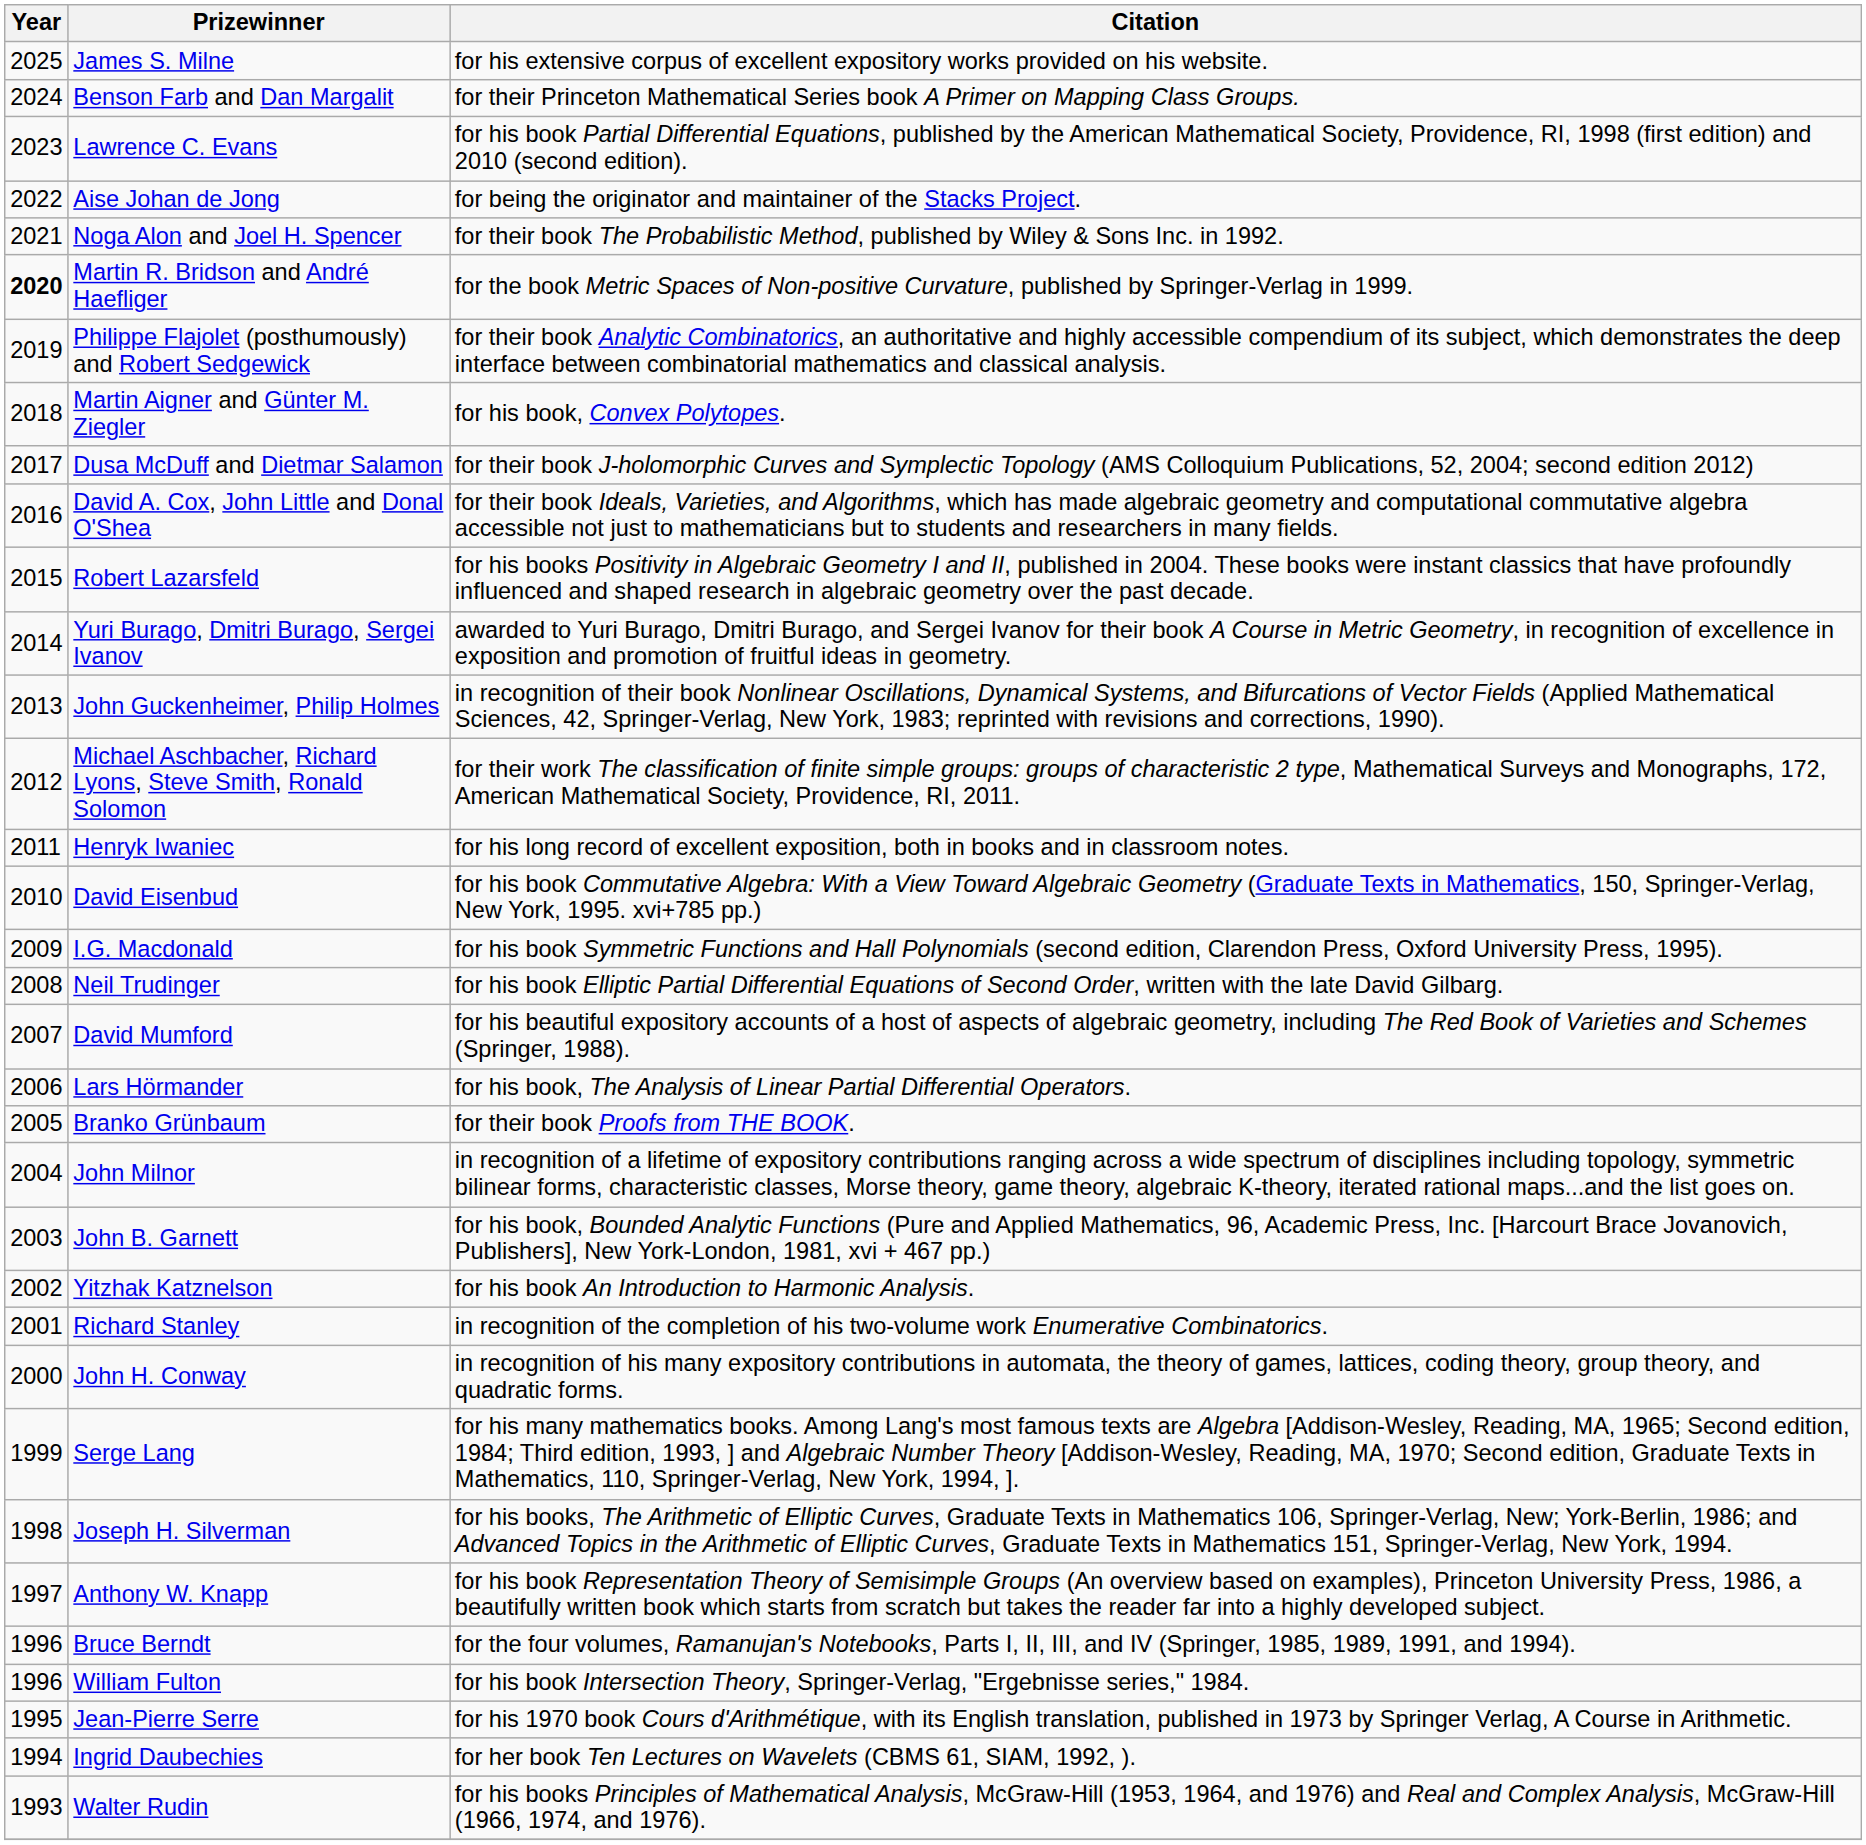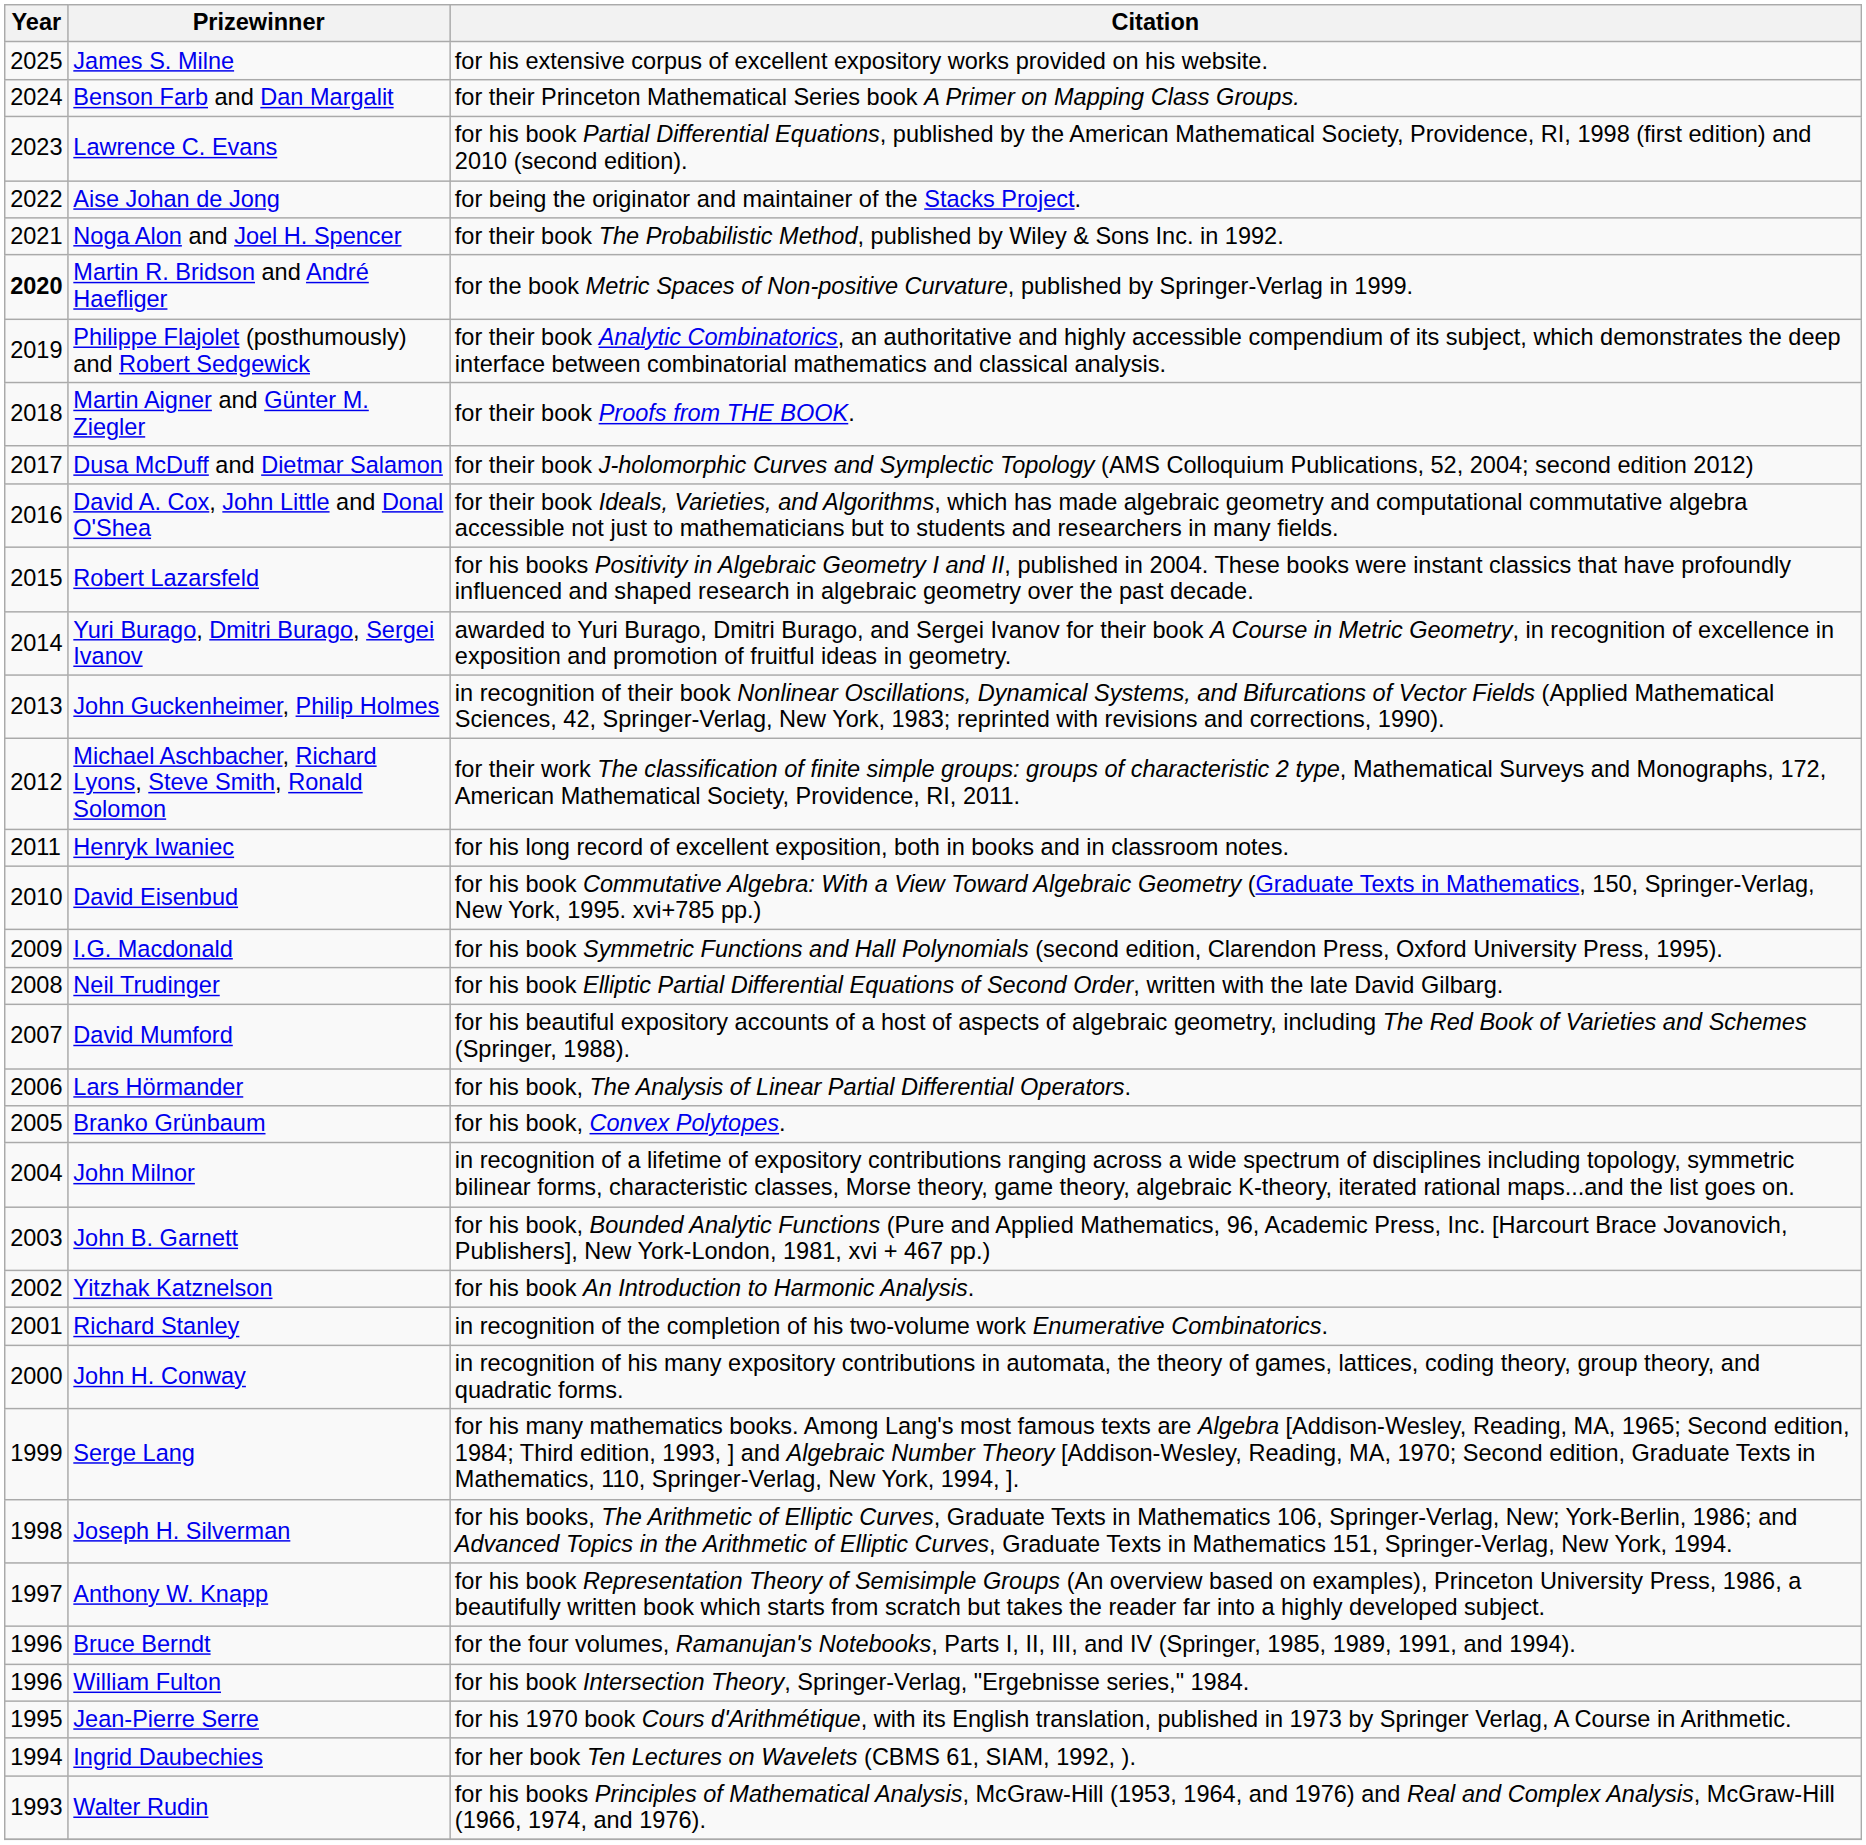(620, 414) for his book, Convex Polytopes. -> (655, 414) for their book Proofs from THE BOOK.
(655, 1124) for their book Proofs from THE BOOK. -> (620, 1124) for his book, Convex Polytopes.
